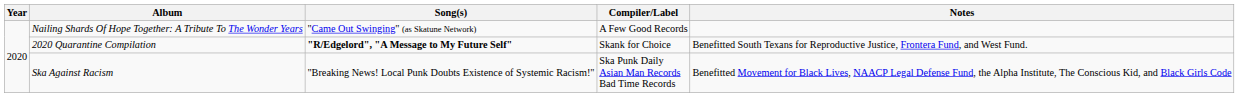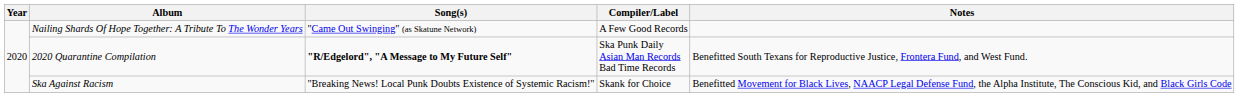(635, 45) Skank for Choice -> (640, 56) Ska Punk Daily Asian Man Records Bad Time Records
(640, 72) Ska Punk Daily Asian Man Records Bad Time Records -> (635, 84) Skank for Choice
